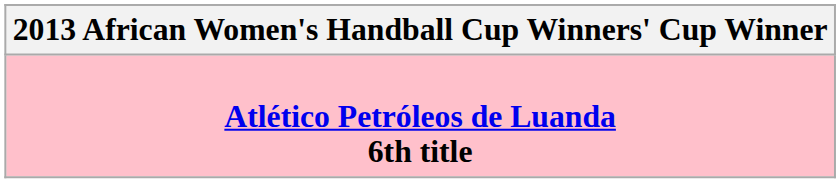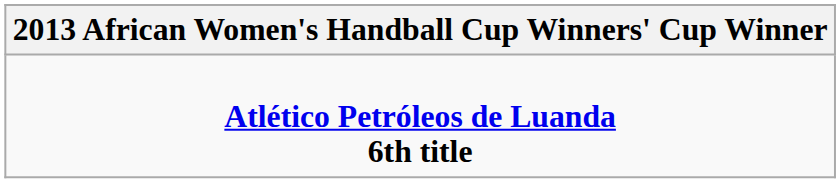(420, 133) pink background -> (420, 133) no background
